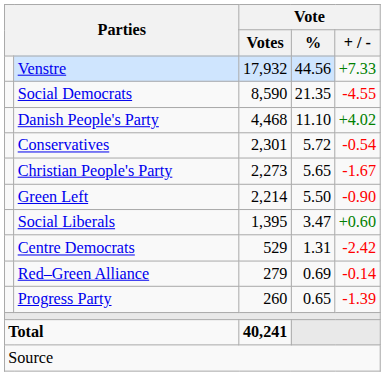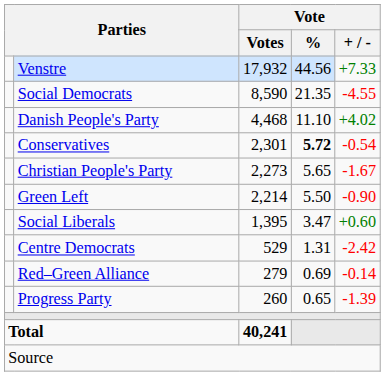(317, 145) normal -> (317, 145) bold
